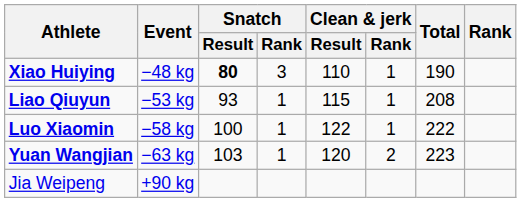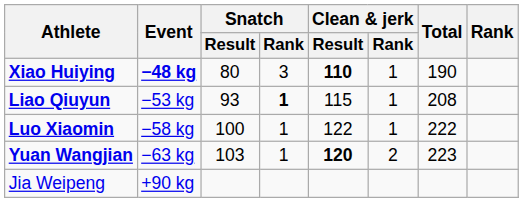(168, 73) normal -> (169, 73) bold
(228, 73) bold -> (230, 73) normal
(336, 73) normal -> (338, 73) bold
(282, 101) normal -> (284, 101) bold
(336, 156) normal -> (338, 156) bold
